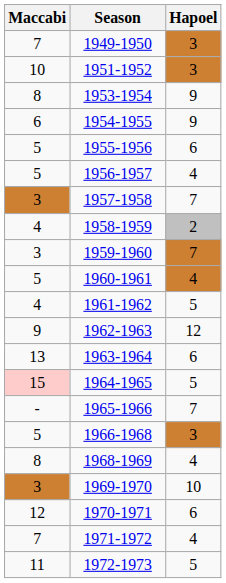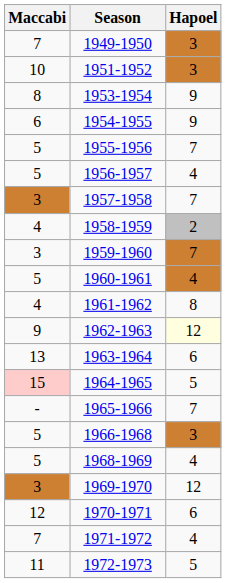(193, 148) 6 -> (193, 148) 7
(193, 304) 5 -> (193, 304) 8
(193, 330) no background -> (193, 330) lightyellow background
(37, 460) 8 -> (37, 460) 5
(193, 486) 10 -> (193, 486) 12
